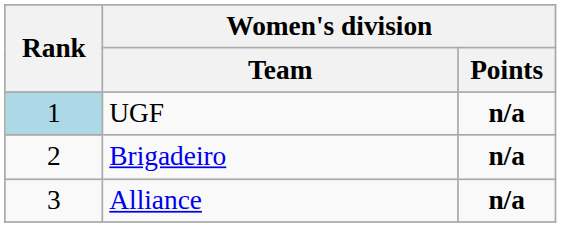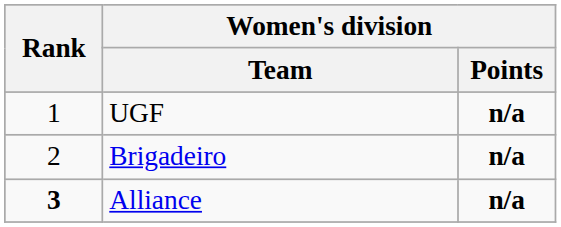(54, 112) lightblue background -> (54, 112) no background
(54, 199) normal -> (54, 199) bold
